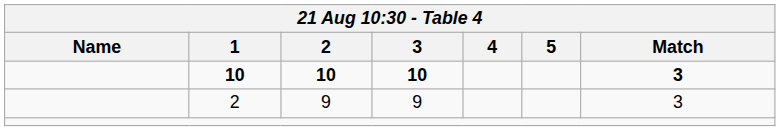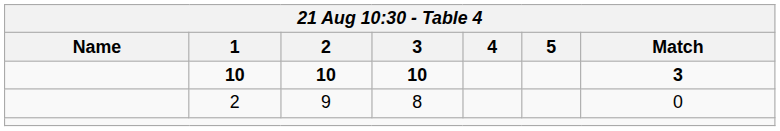(417, 103) 9 -> (417, 103) 8
(678, 103) 3 -> (678, 103) 0
